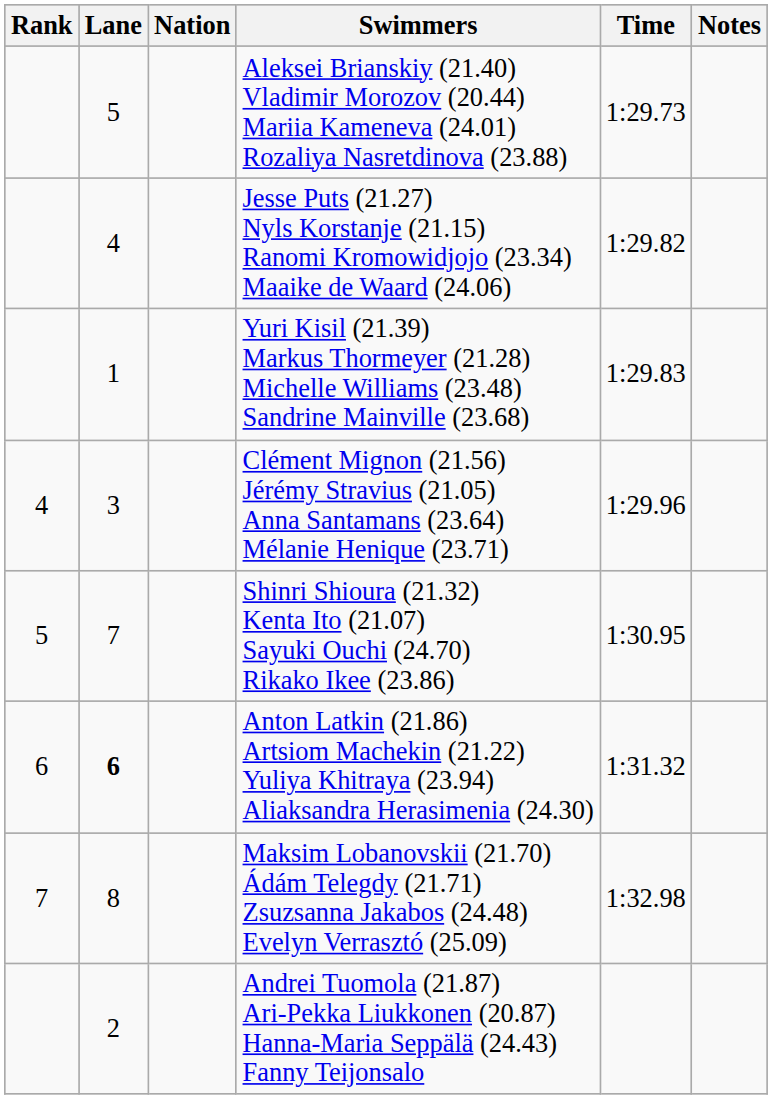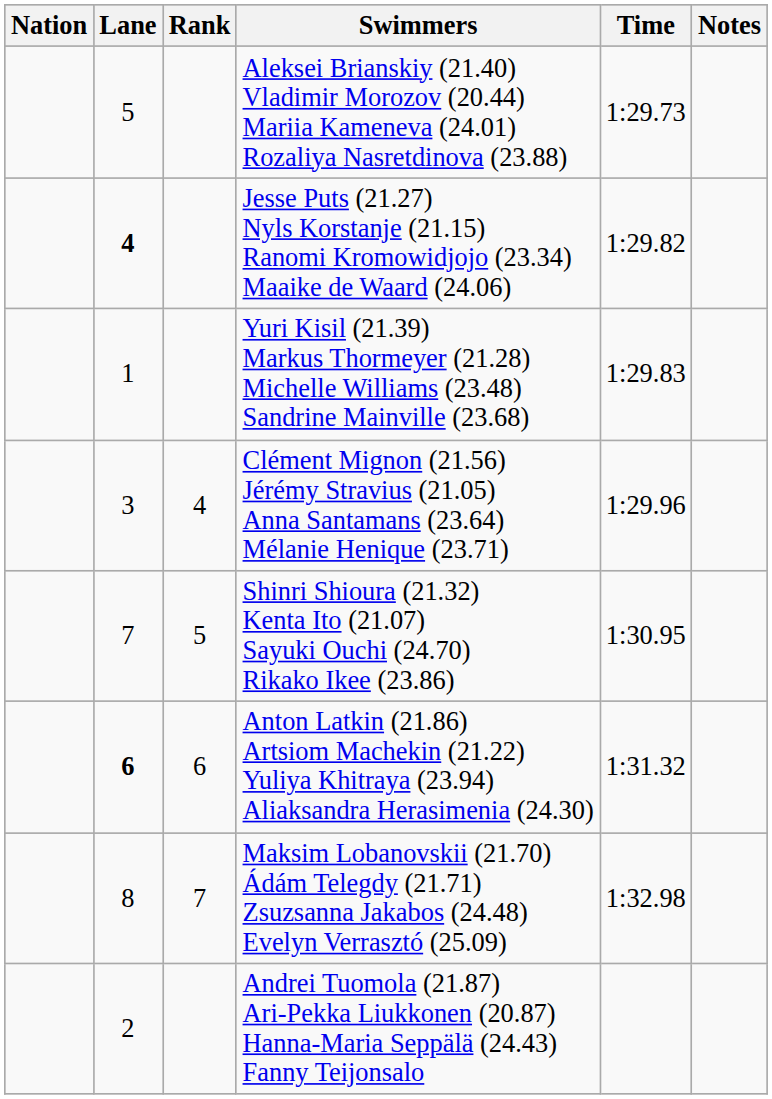columns swapped: (42, 25) <-> (192, 25)
(113, 242) normal -> (128, 242) bold
